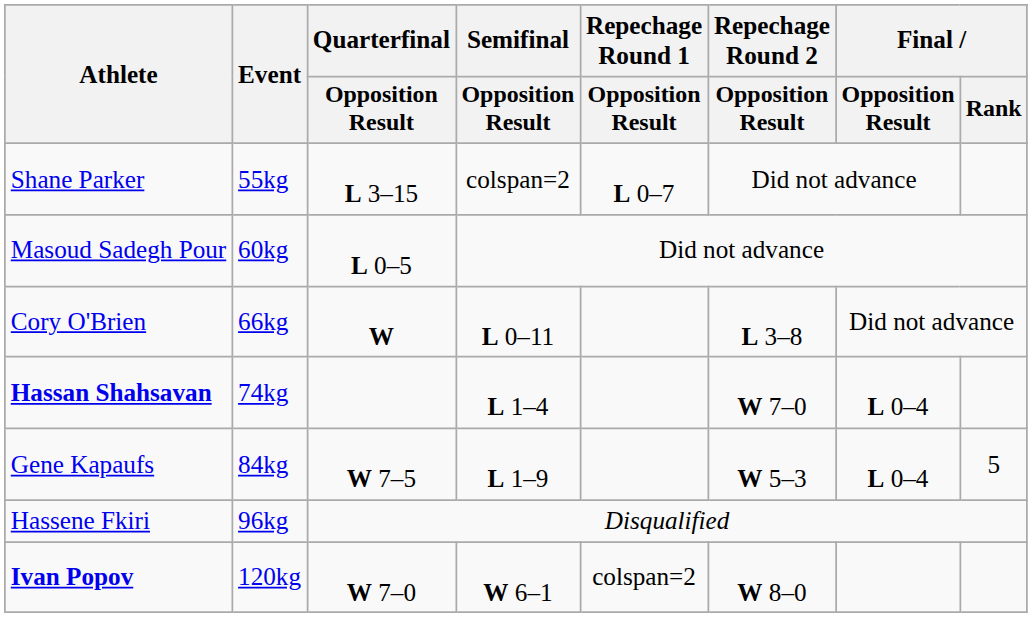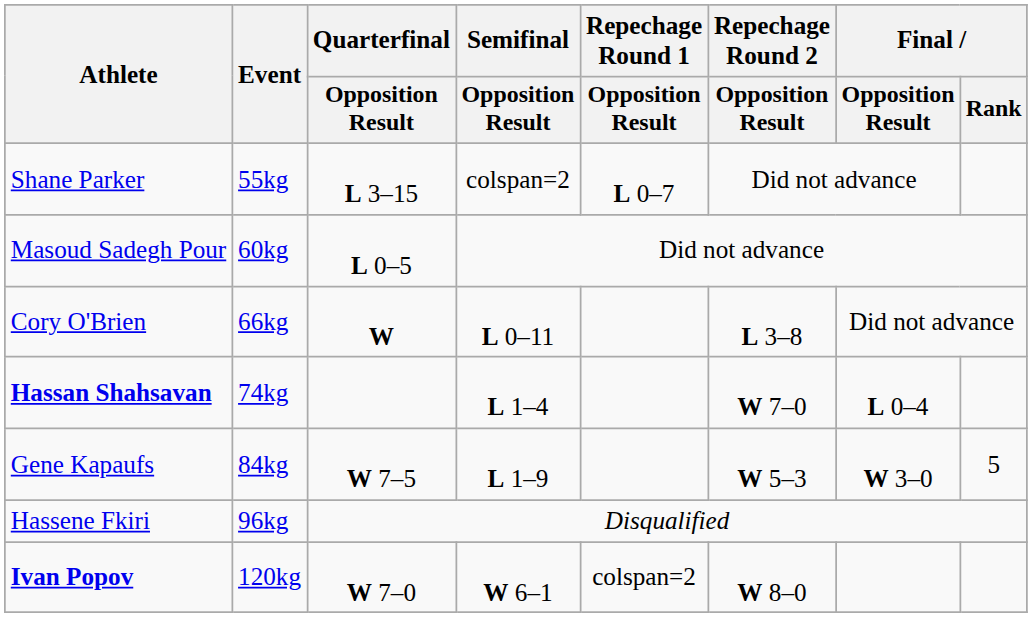(898, 479) L 0–4 -> (898, 479) W 3–0
